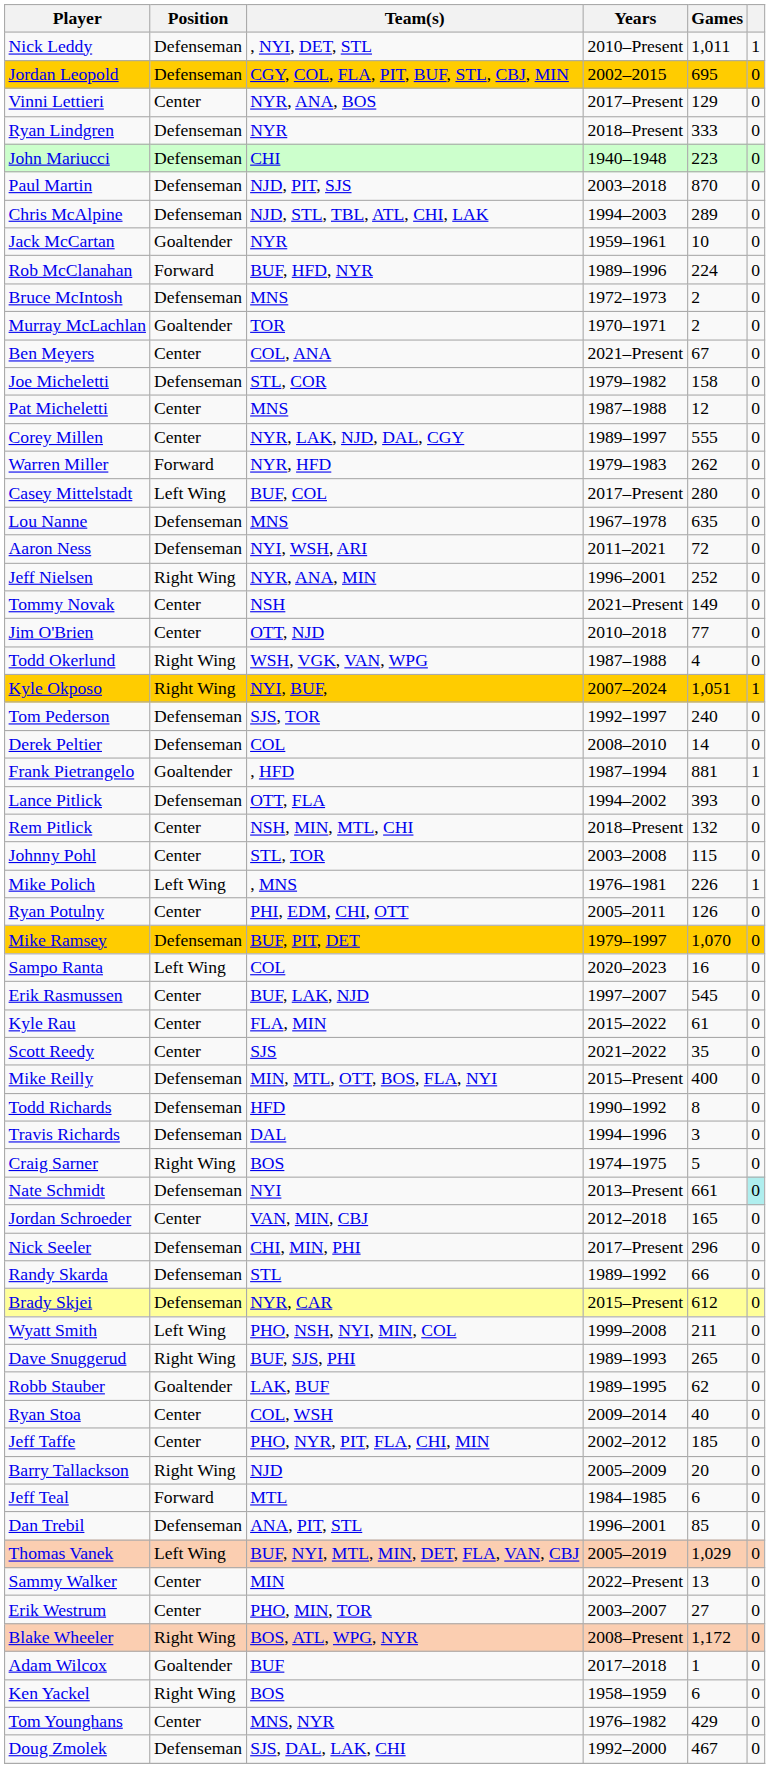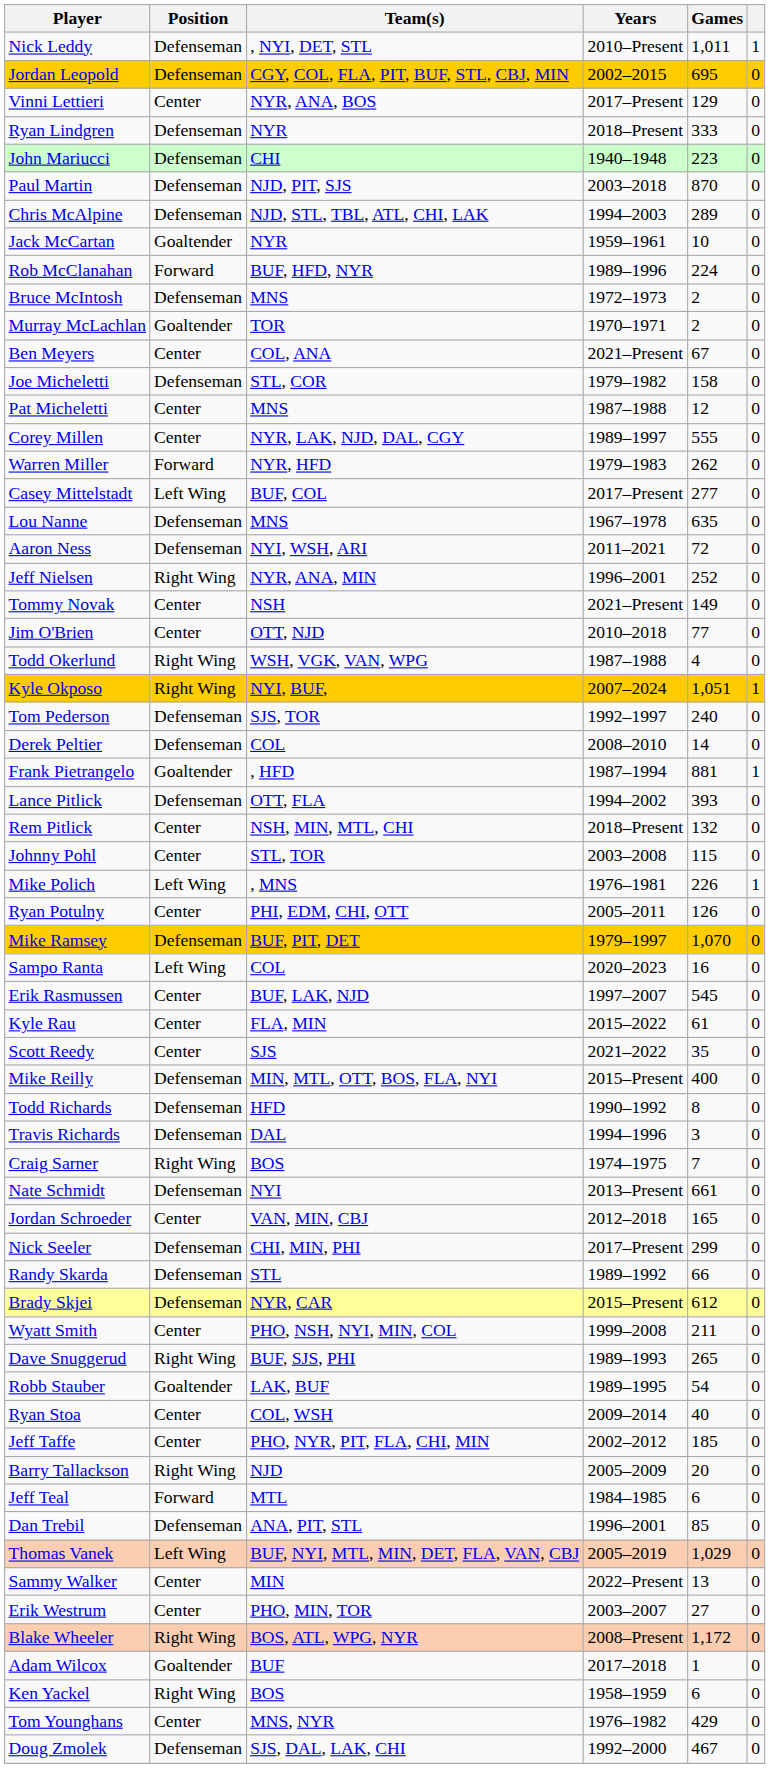(705, 492) 280 -> (705, 492) 277
(696, 1162) 5 -> (696, 1162) 7
(756, 1190) paleturquoise background -> (756, 1190) no background
(705, 1246) 296 -> (705, 1246) 299
(190, 1330) Left Wing -> (178, 1330) Center
(700, 1386) 62 -> (700, 1386) 54
